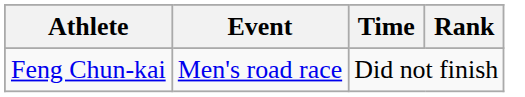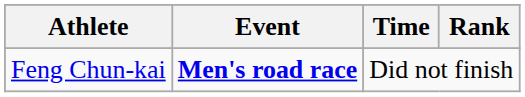(260, 69) normal -> (268, 69) bold
